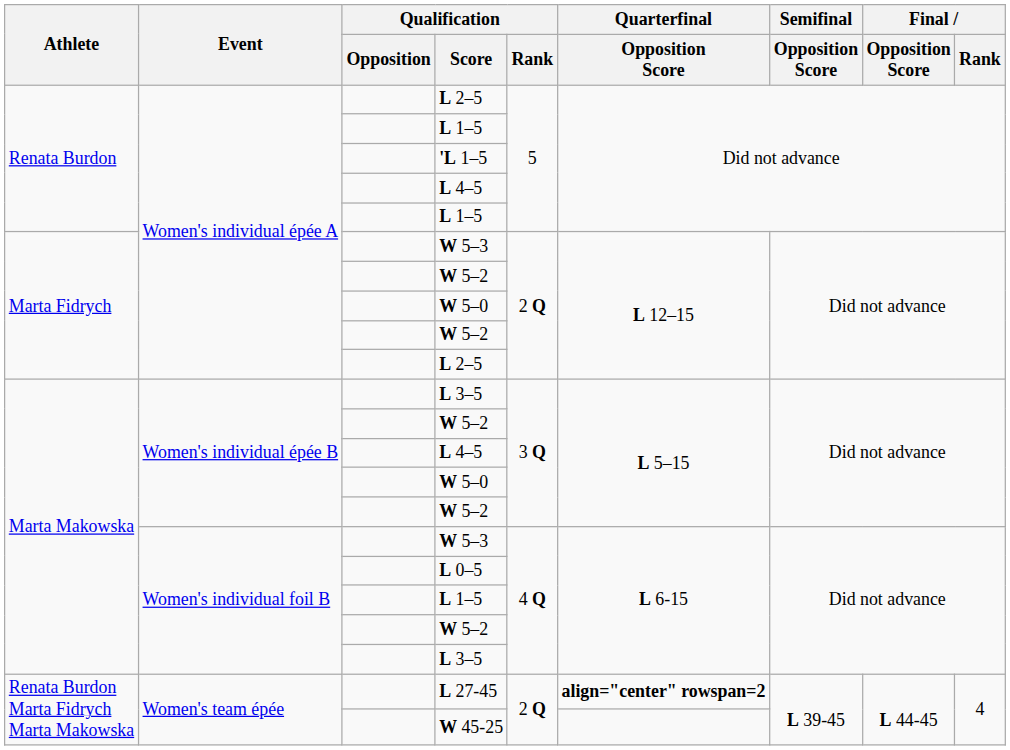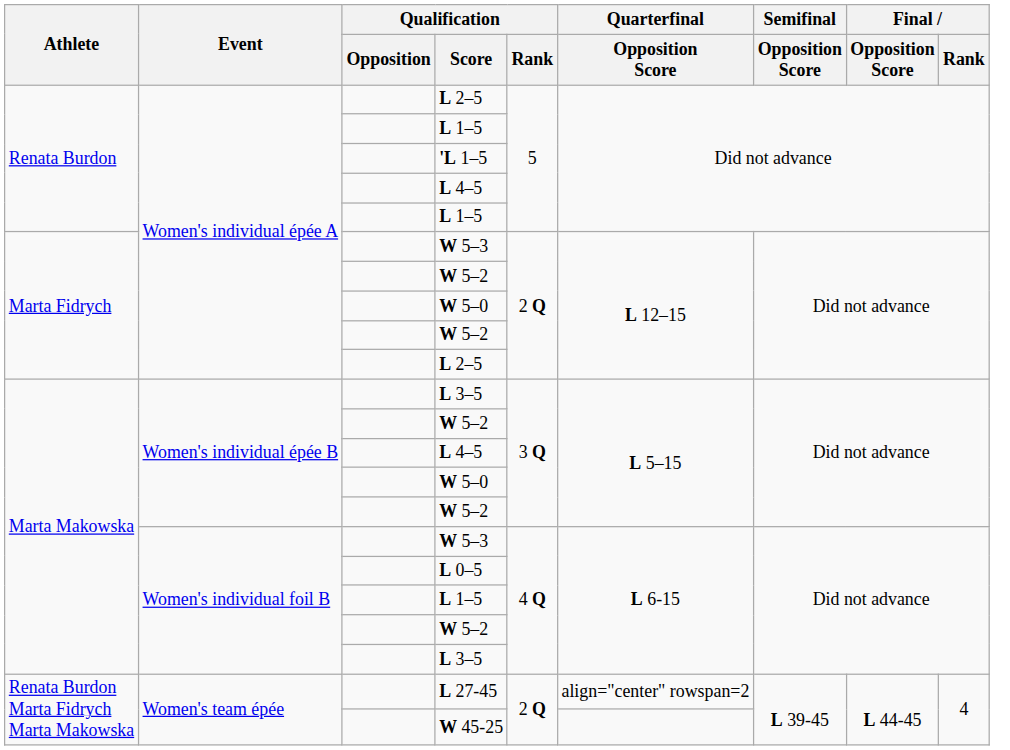(663, 691) bold -> (655, 691) normal
